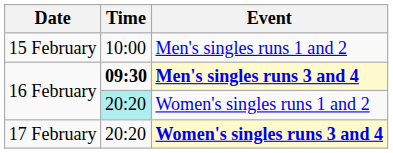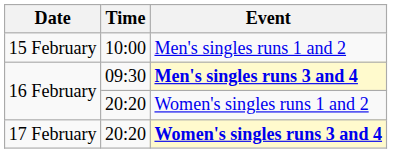(126, 76) bold -> (126, 76) normal
(126, 104) paleturquoise background -> (126, 104) no background
